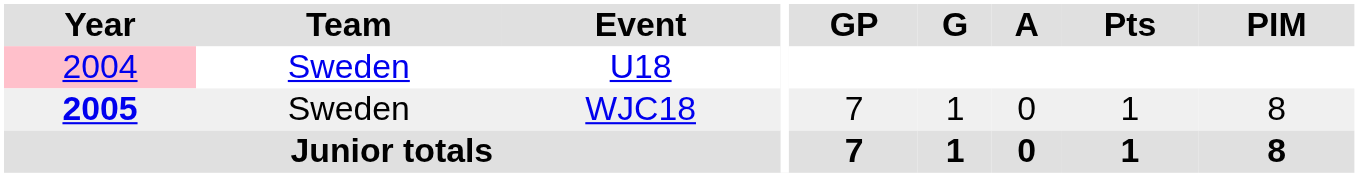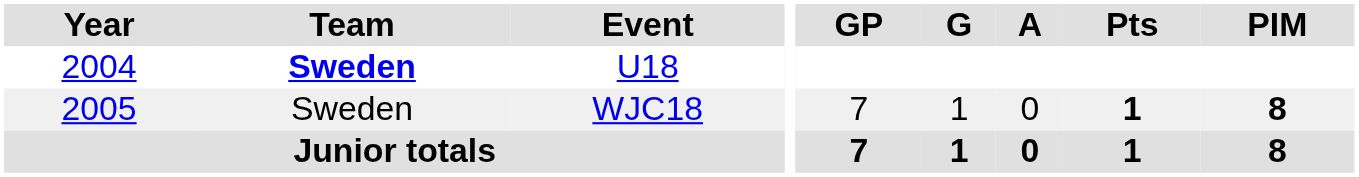(100, 66) pink background -> (99, 66) no background
(349, 66) normal -> (352, 66) bold
(100, 108) bold -> (99, 108) normal
(1130, 108) normal -> (1132, 108) bold
(1277, 108) normal -> (1277, 108) bold
